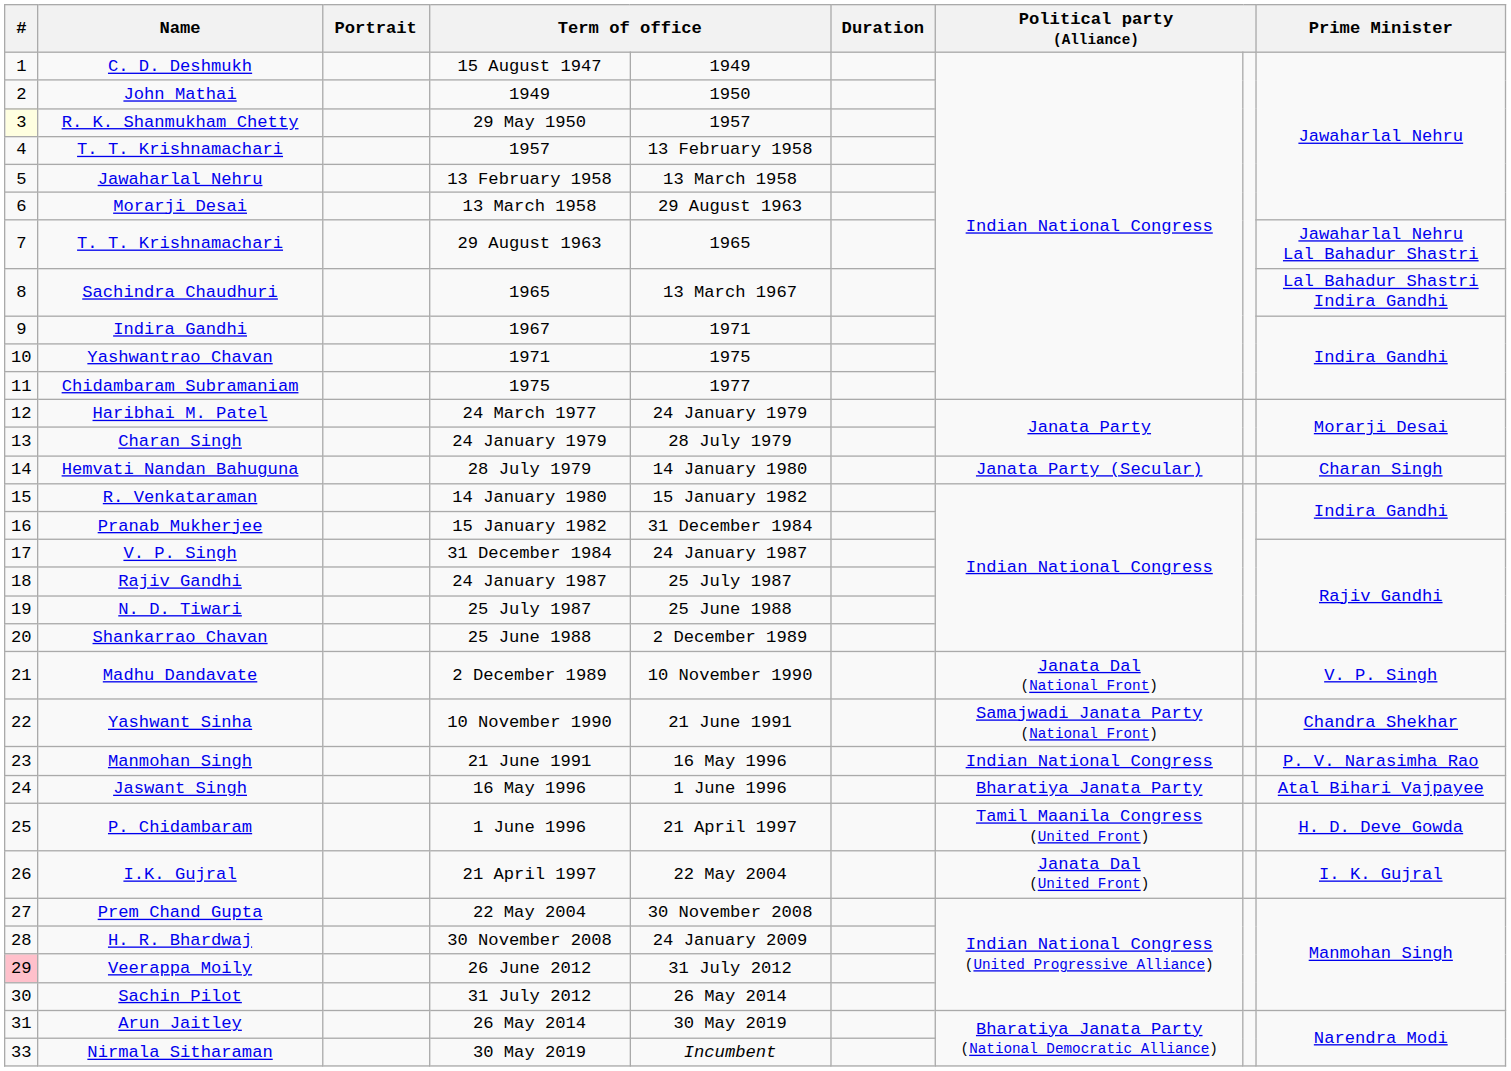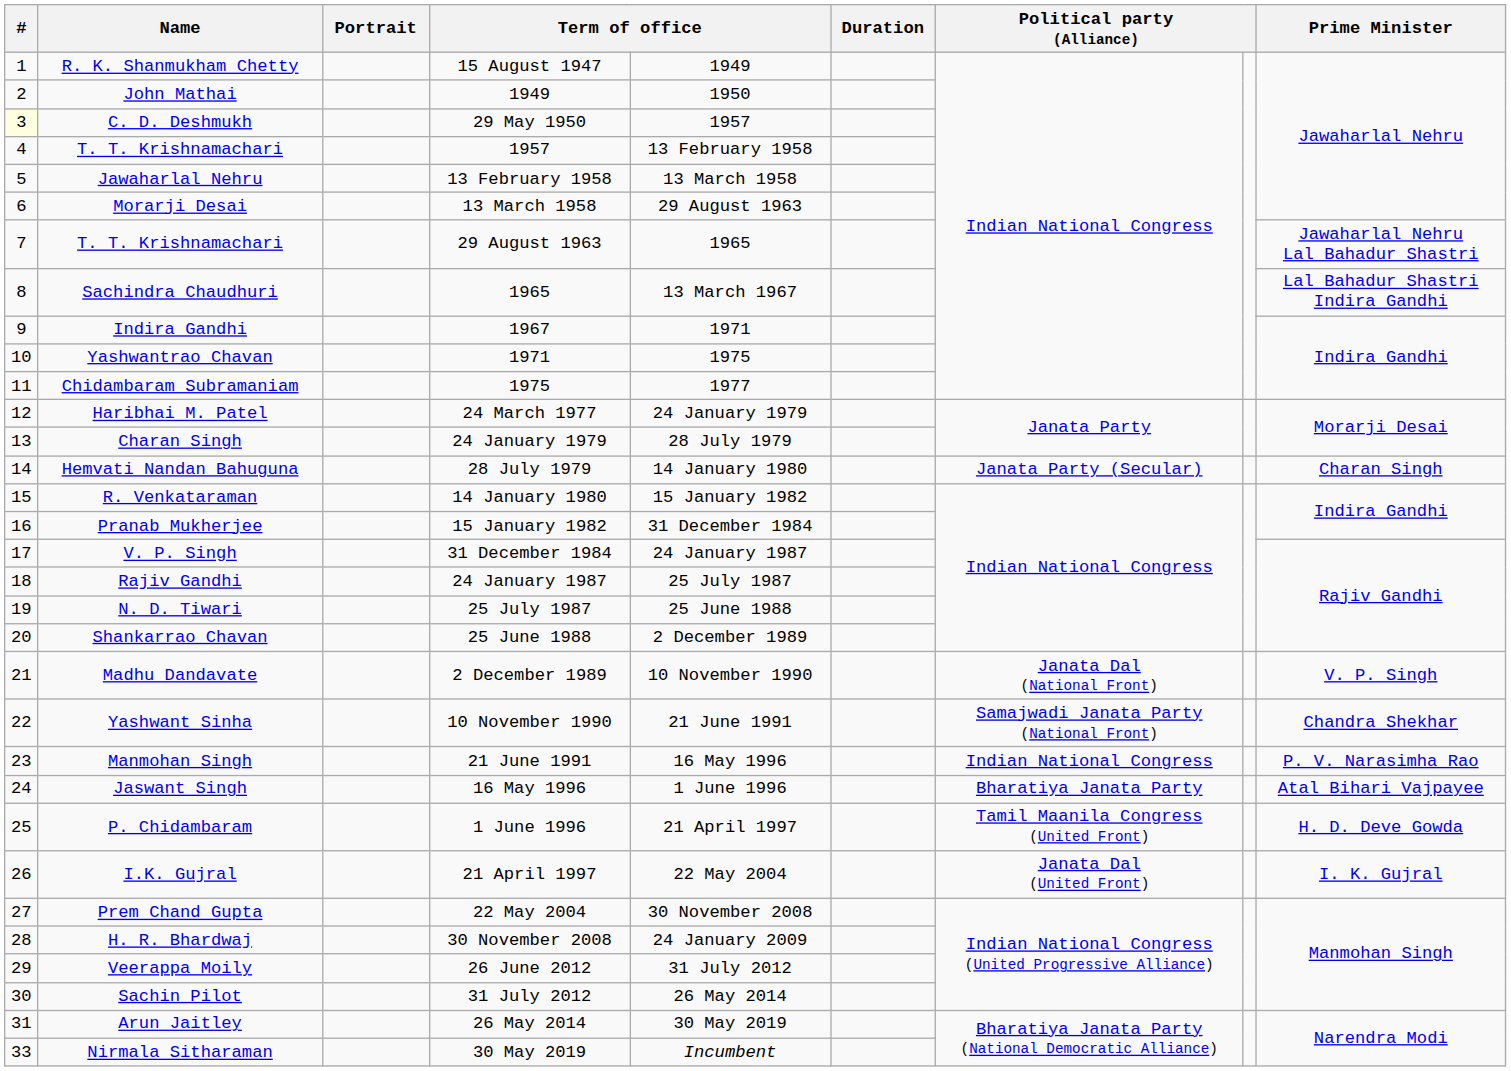(180, 66) C. D. Deshmukh -> (180, 66) R. K. Shanmukham Chetty
(180, 122) R. K. Shanmukham Chetty -> (180, 122) C. D. Deshmukh
(21, 968) pink background -> (21, 968) no background
